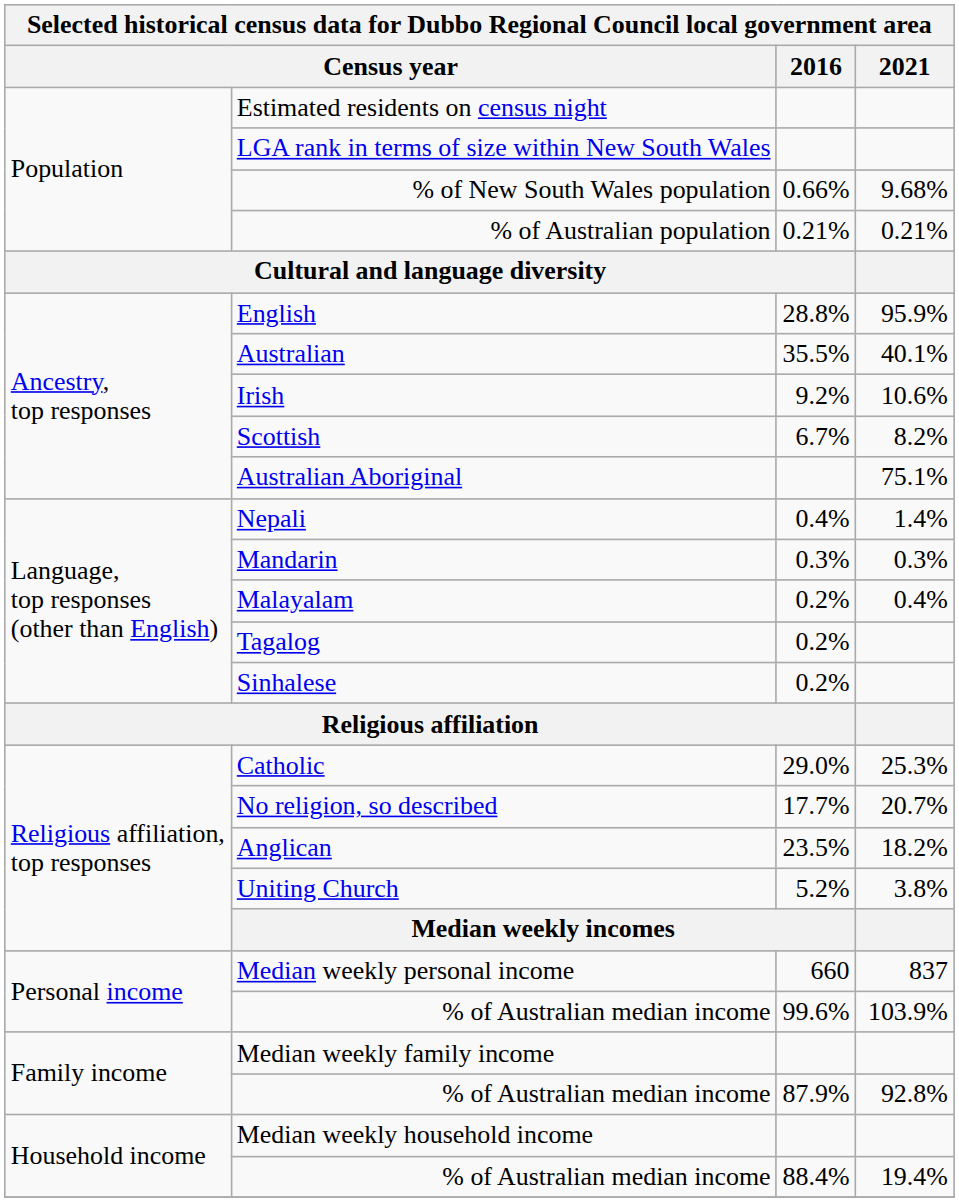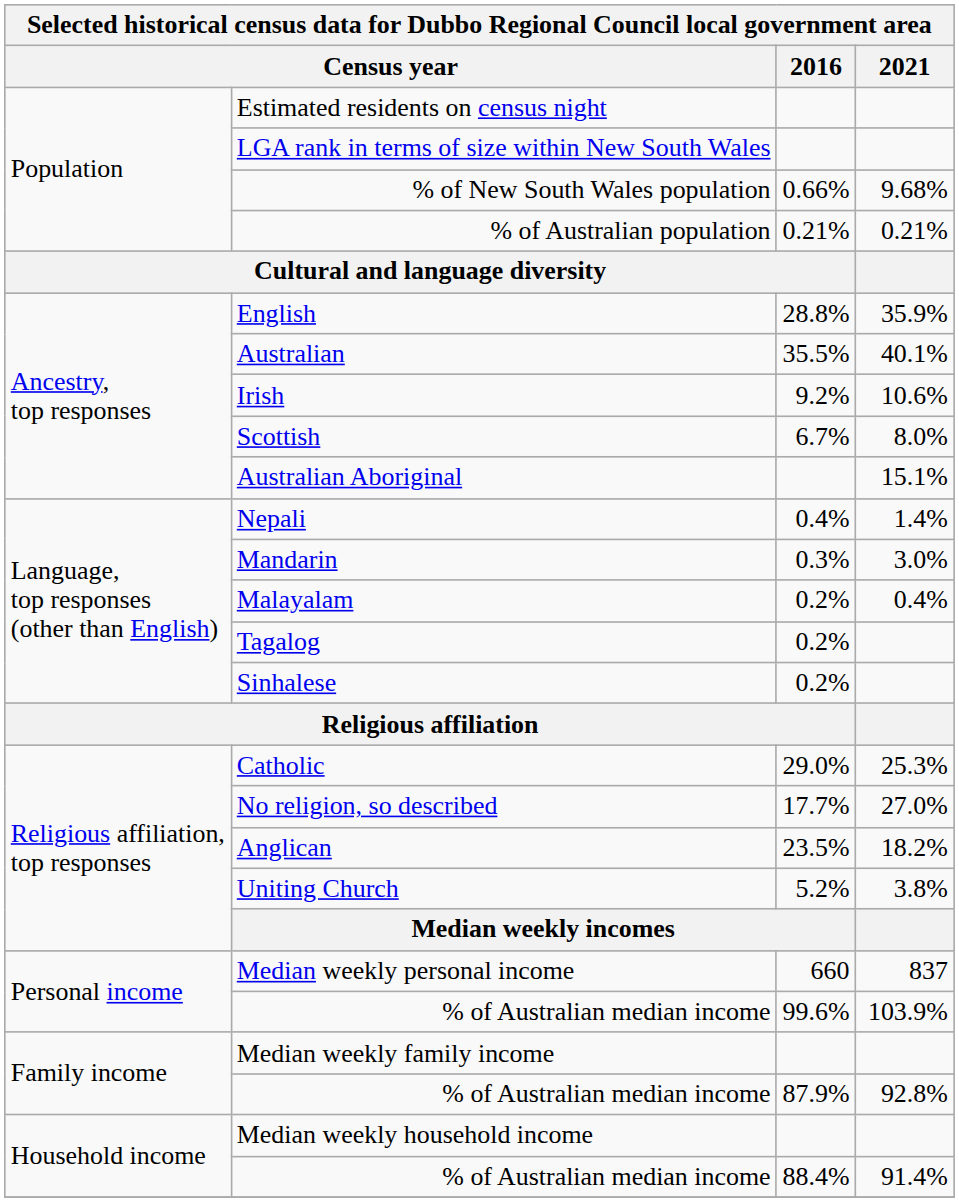(911, 312) 95.9% -> (911, 312) 35.9%
(918, 436) 8.2% -> (918, 436) 8.0%
(914, 477) 75.1% -> (914, 477) 15.1%
(918, 559) 0.3% -> (918, 559) 3.0%
(911, 806) 20.7% -> (911, 806) 27.0%
(911, 1176) 19.4% -> (911, 1176) 91.4%
